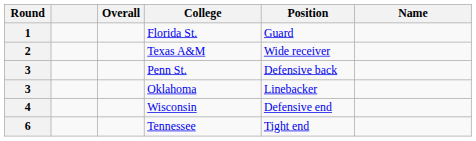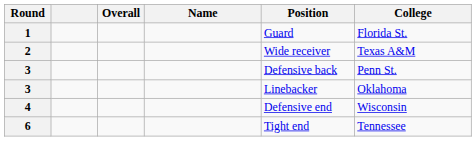columns swapped: (413, 13) <-> (203, 13)
